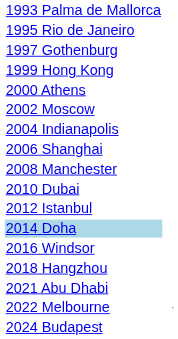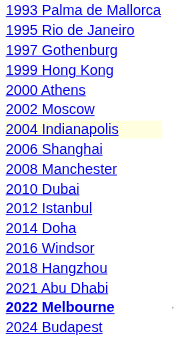(62, 129) no background -> (62, 129) lightyellow background
(41, 228) lightblue background -> (41, 228) no background
(58, 307) normal -> (60, 307) bold
